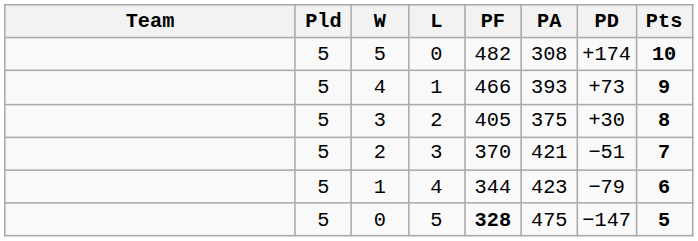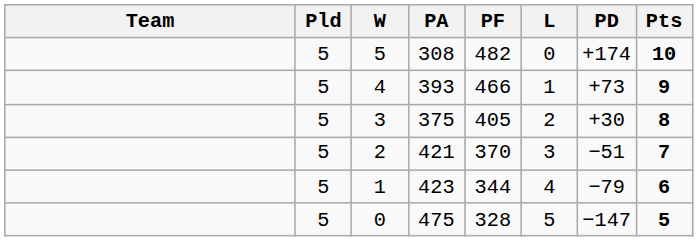columns swapped: (436, 21) <-> (549, 21)
(493, 220) bold -> (493, 220) normal
